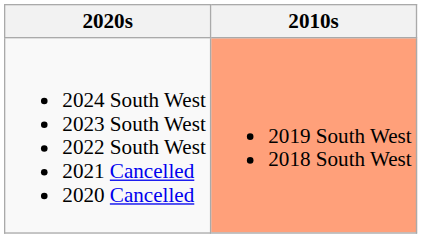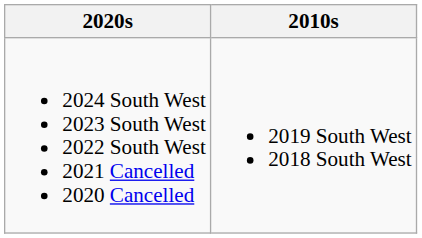(314, 147) lightsalmon background -> (314, 147) no background
